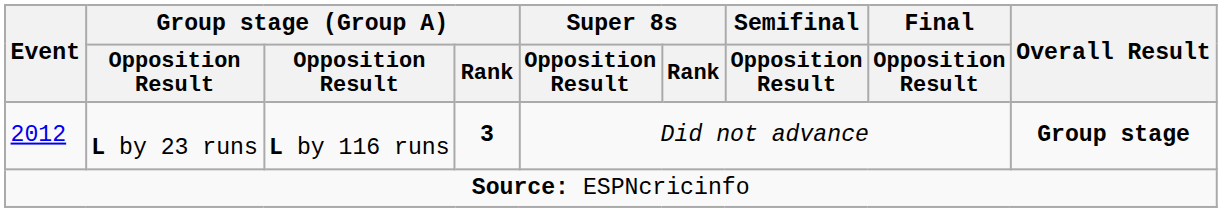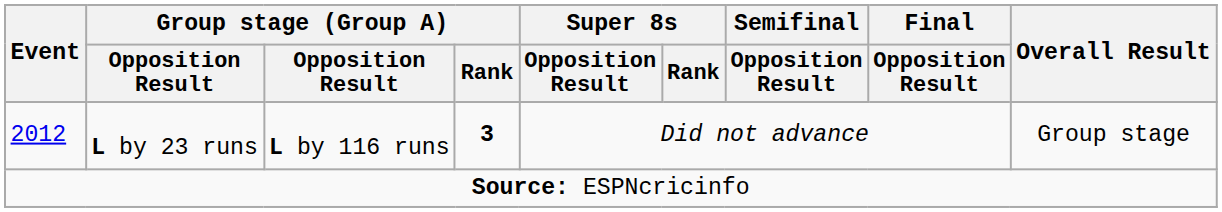(1114, 135) bold -> (1114, 135) normal
